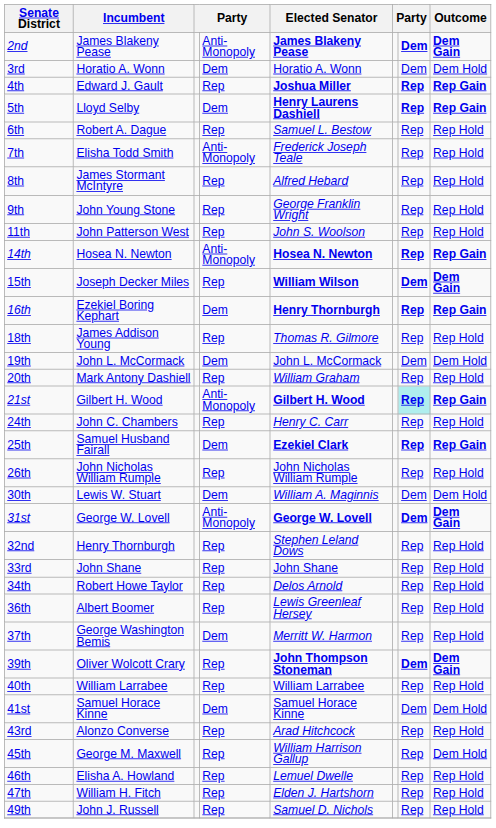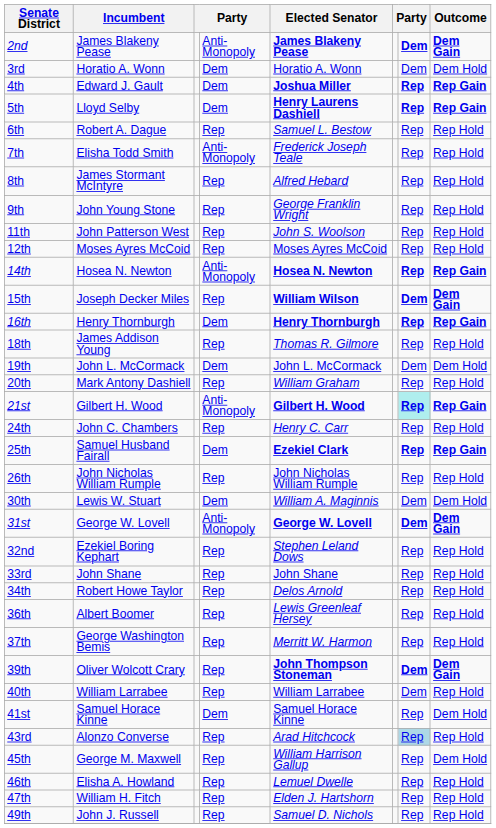(213, 86) Rep -> (215, 86) Dem
+ row: (19, 248)
(115, 310) Ezekiel Boring Kephart -> (126, 321) Henry Thornburgh
(126, 546) Henry Thornburgh -> (115, 551) Ezekiel Boring Kephart
(215, 636) Dem -> (213, 641) Rep
(412, 686) Rep -> (414, 692) Dem
(414, 708) Dem -> (412, 714) Rep
(412, 731) no background -> (412, 737) lightblue background
